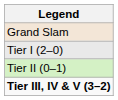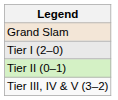(59, 87) bold -> (58, 87) normal
